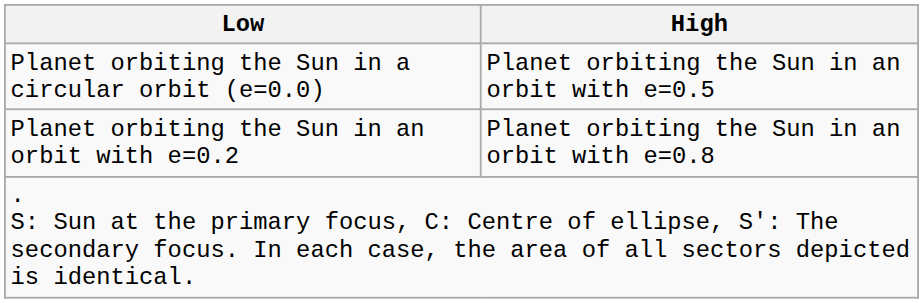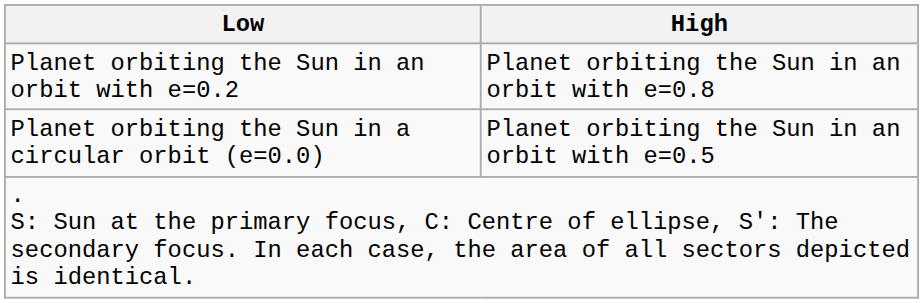rows swapped: (210, 77) <-> (218, 143)
